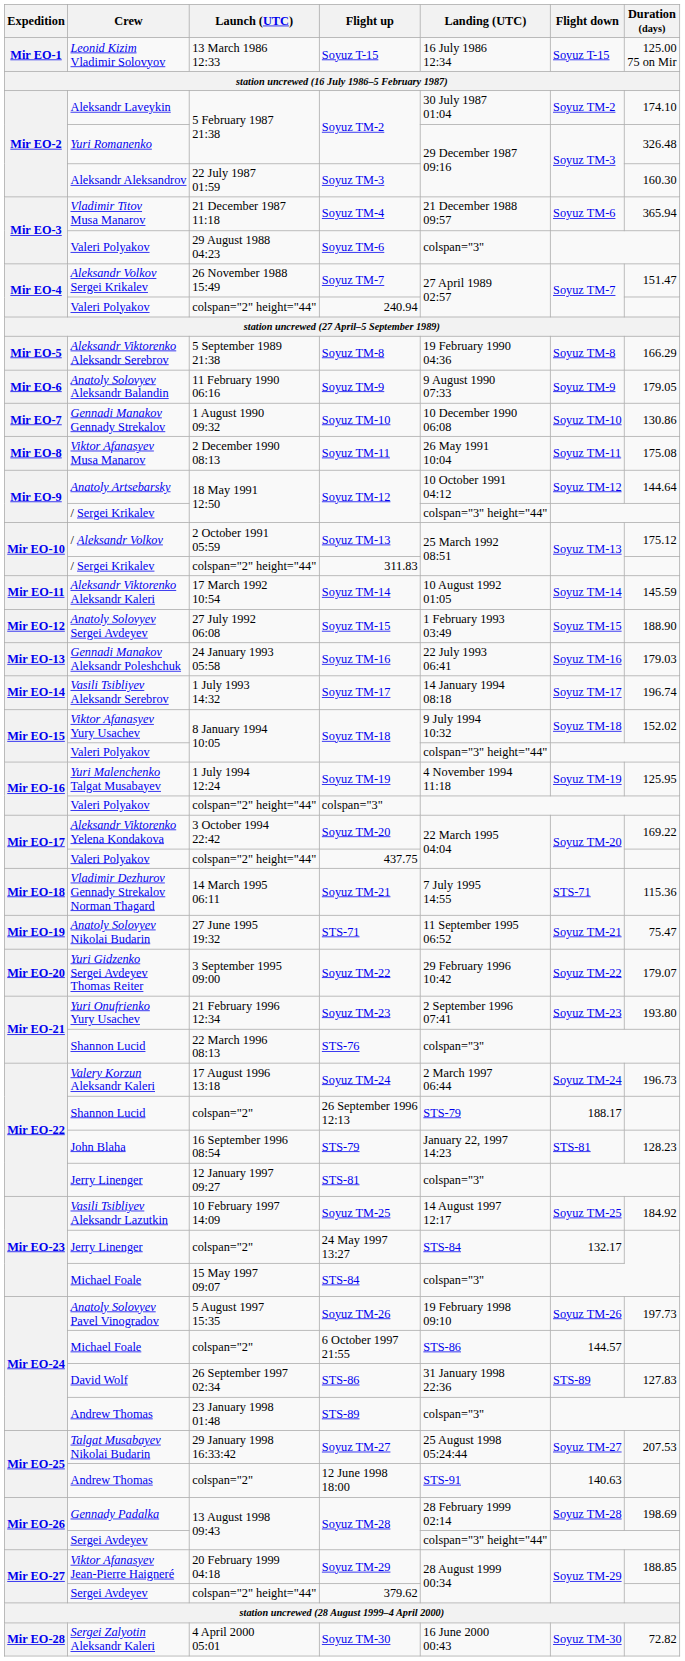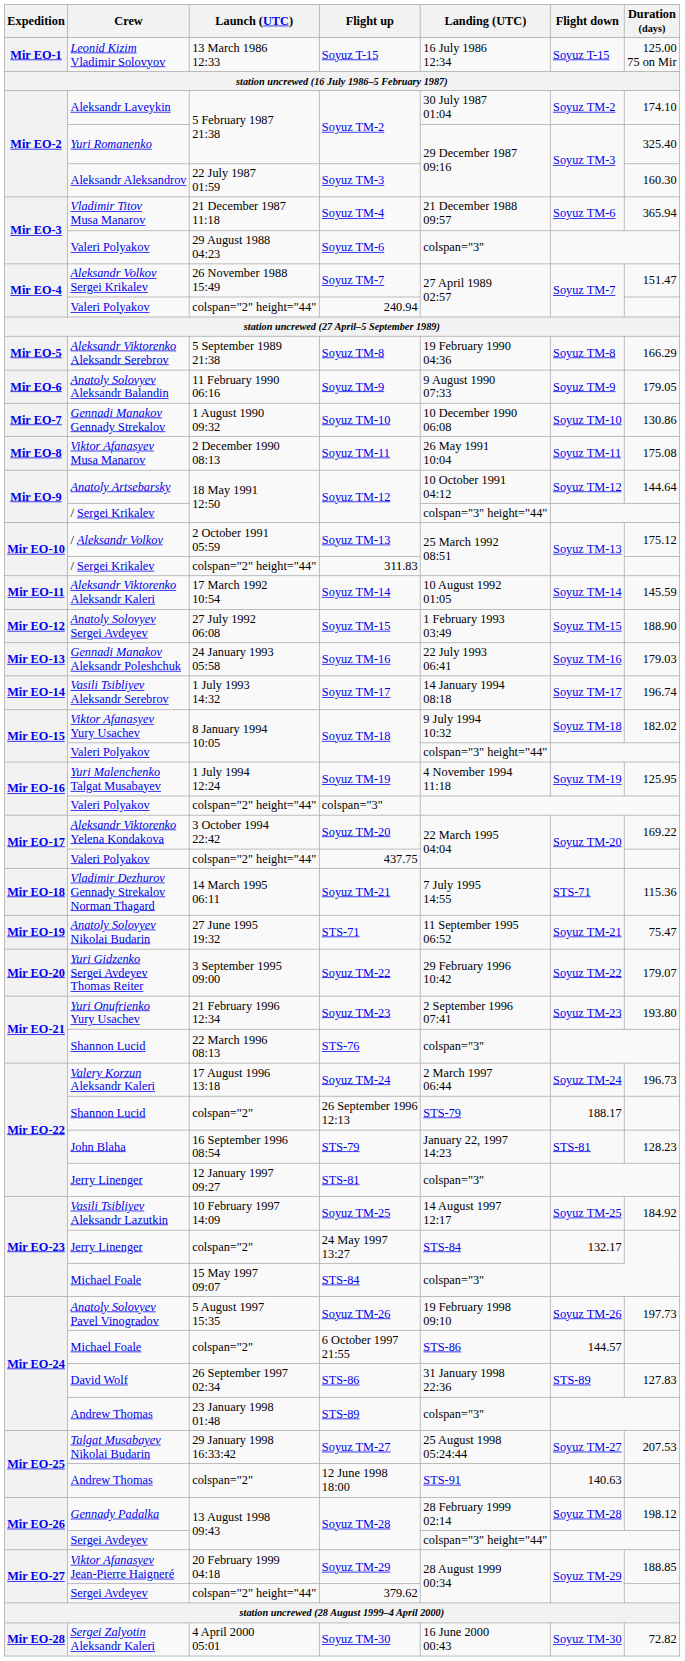(660, 144) 326.48 -> (660, 144) 325.40
(660, 726) 152.02 -> (660, 726) 182.02
(660, 1513) 198.69 -> (660, 1513) 198.12
